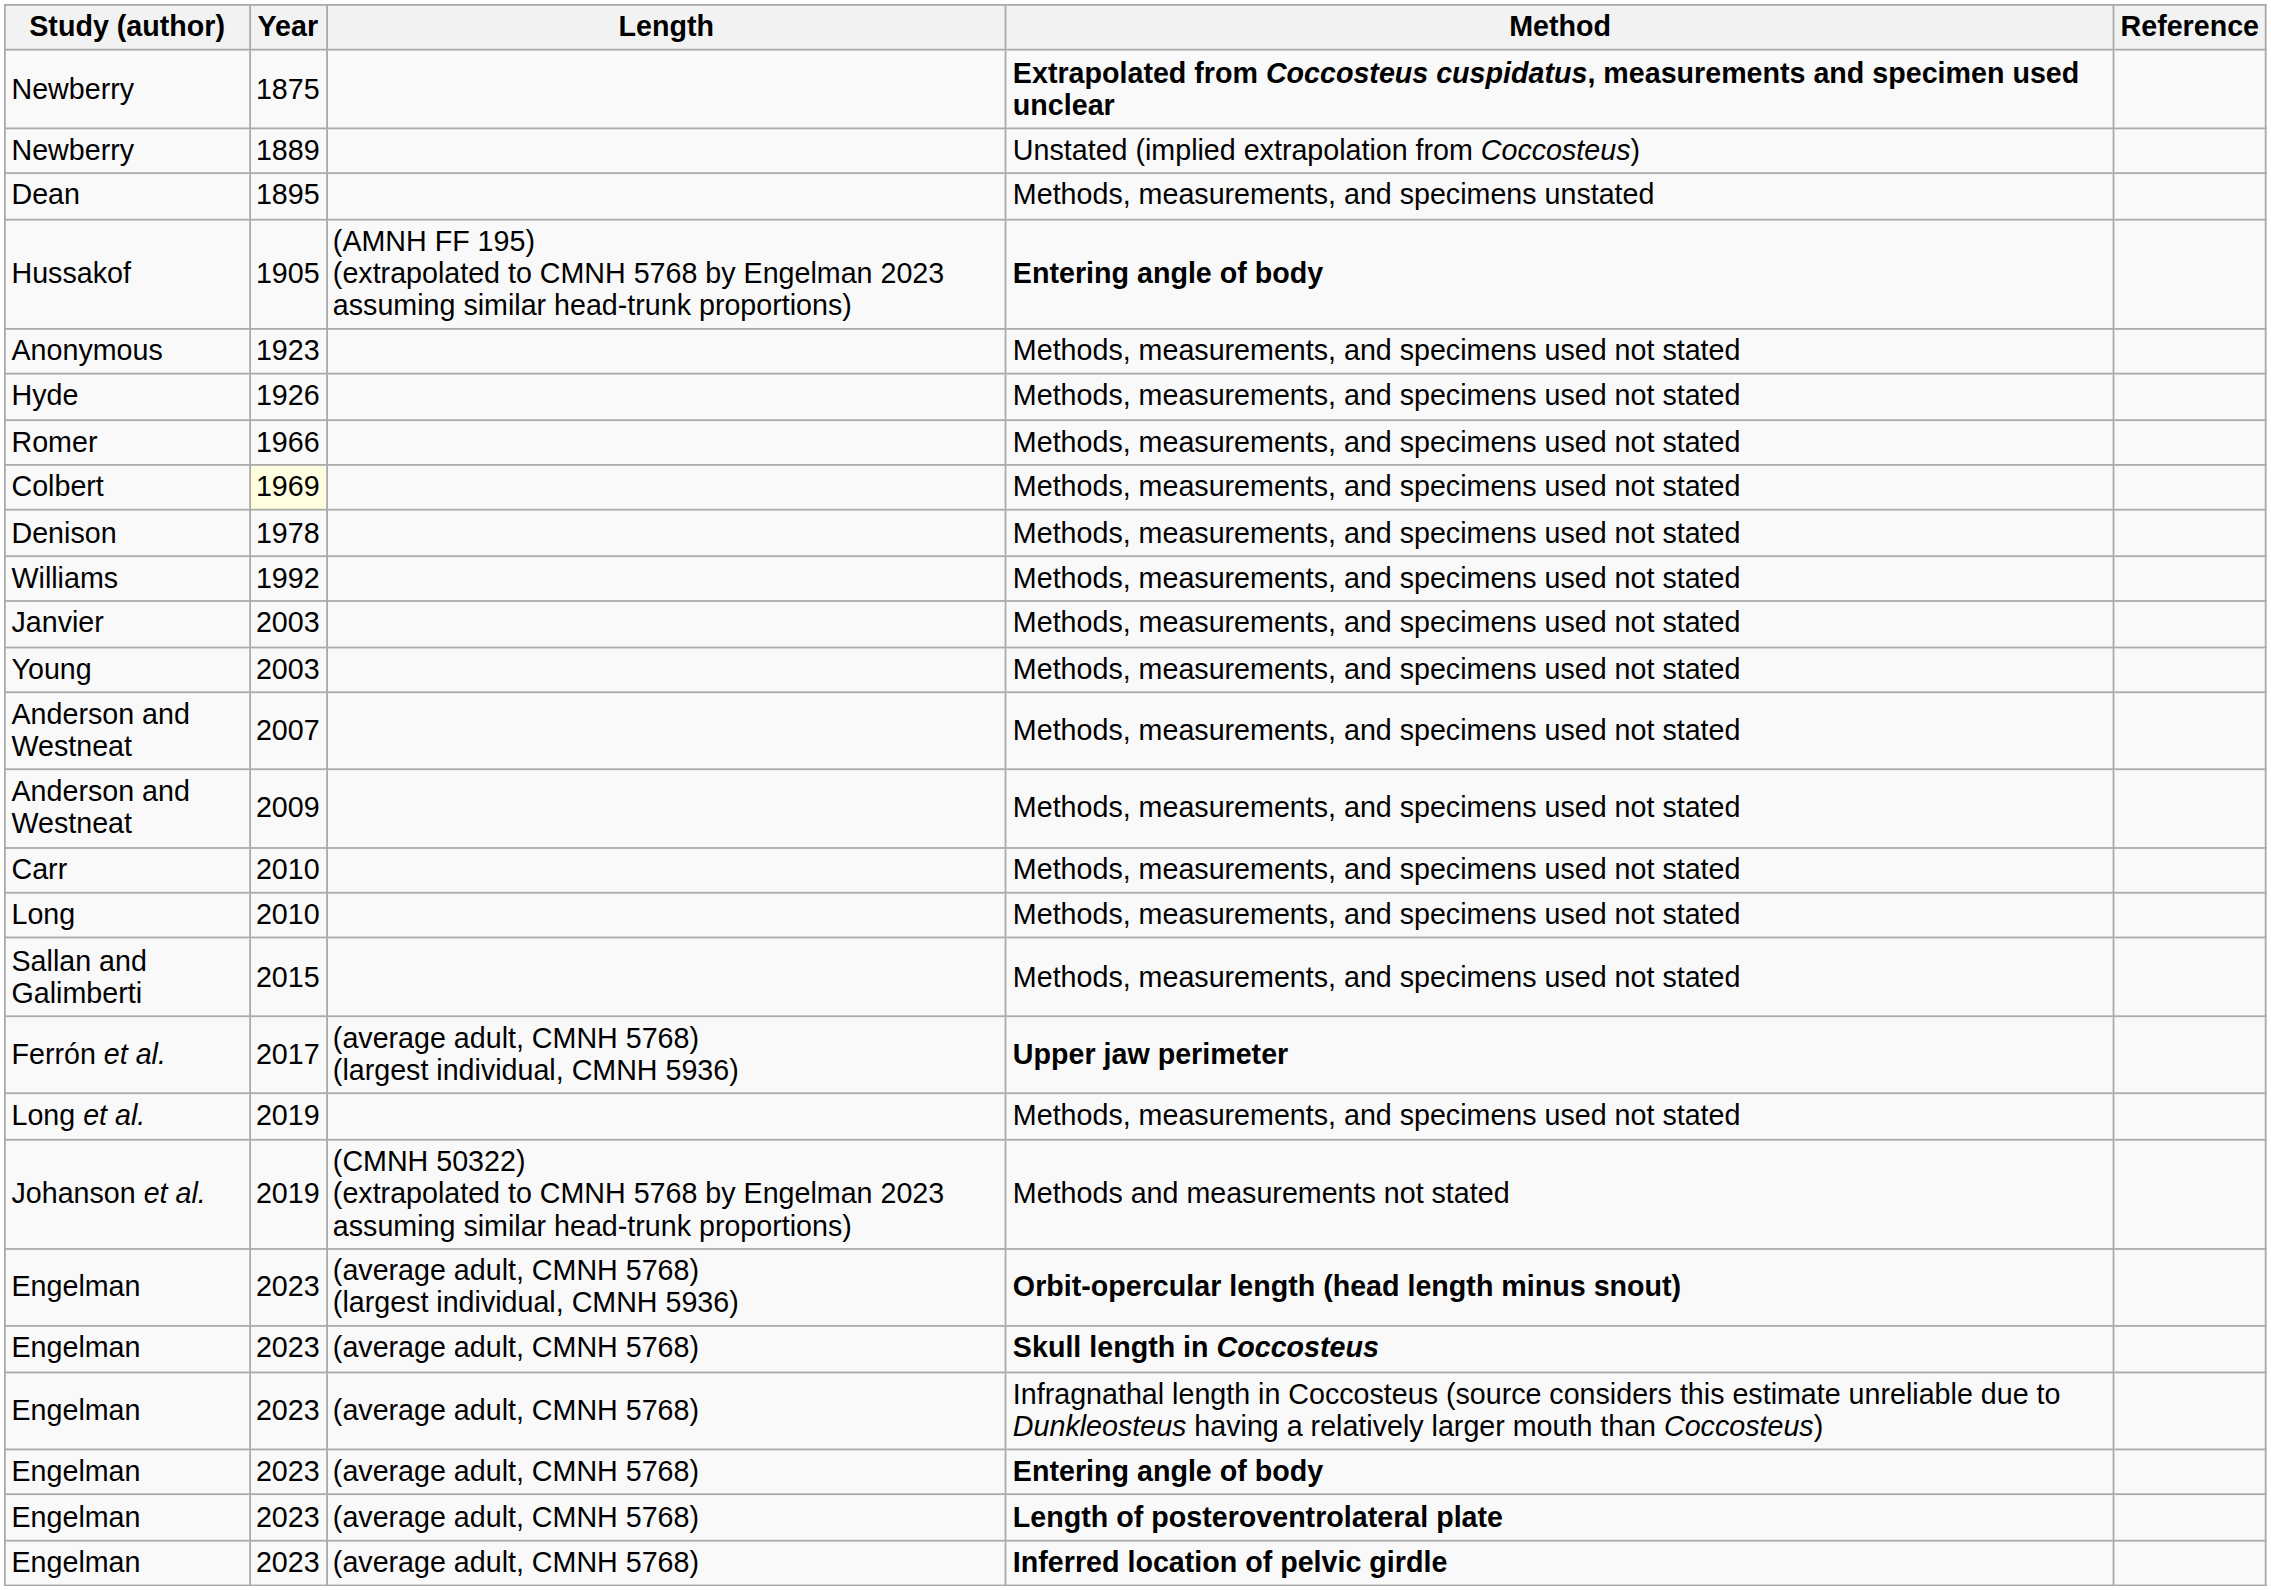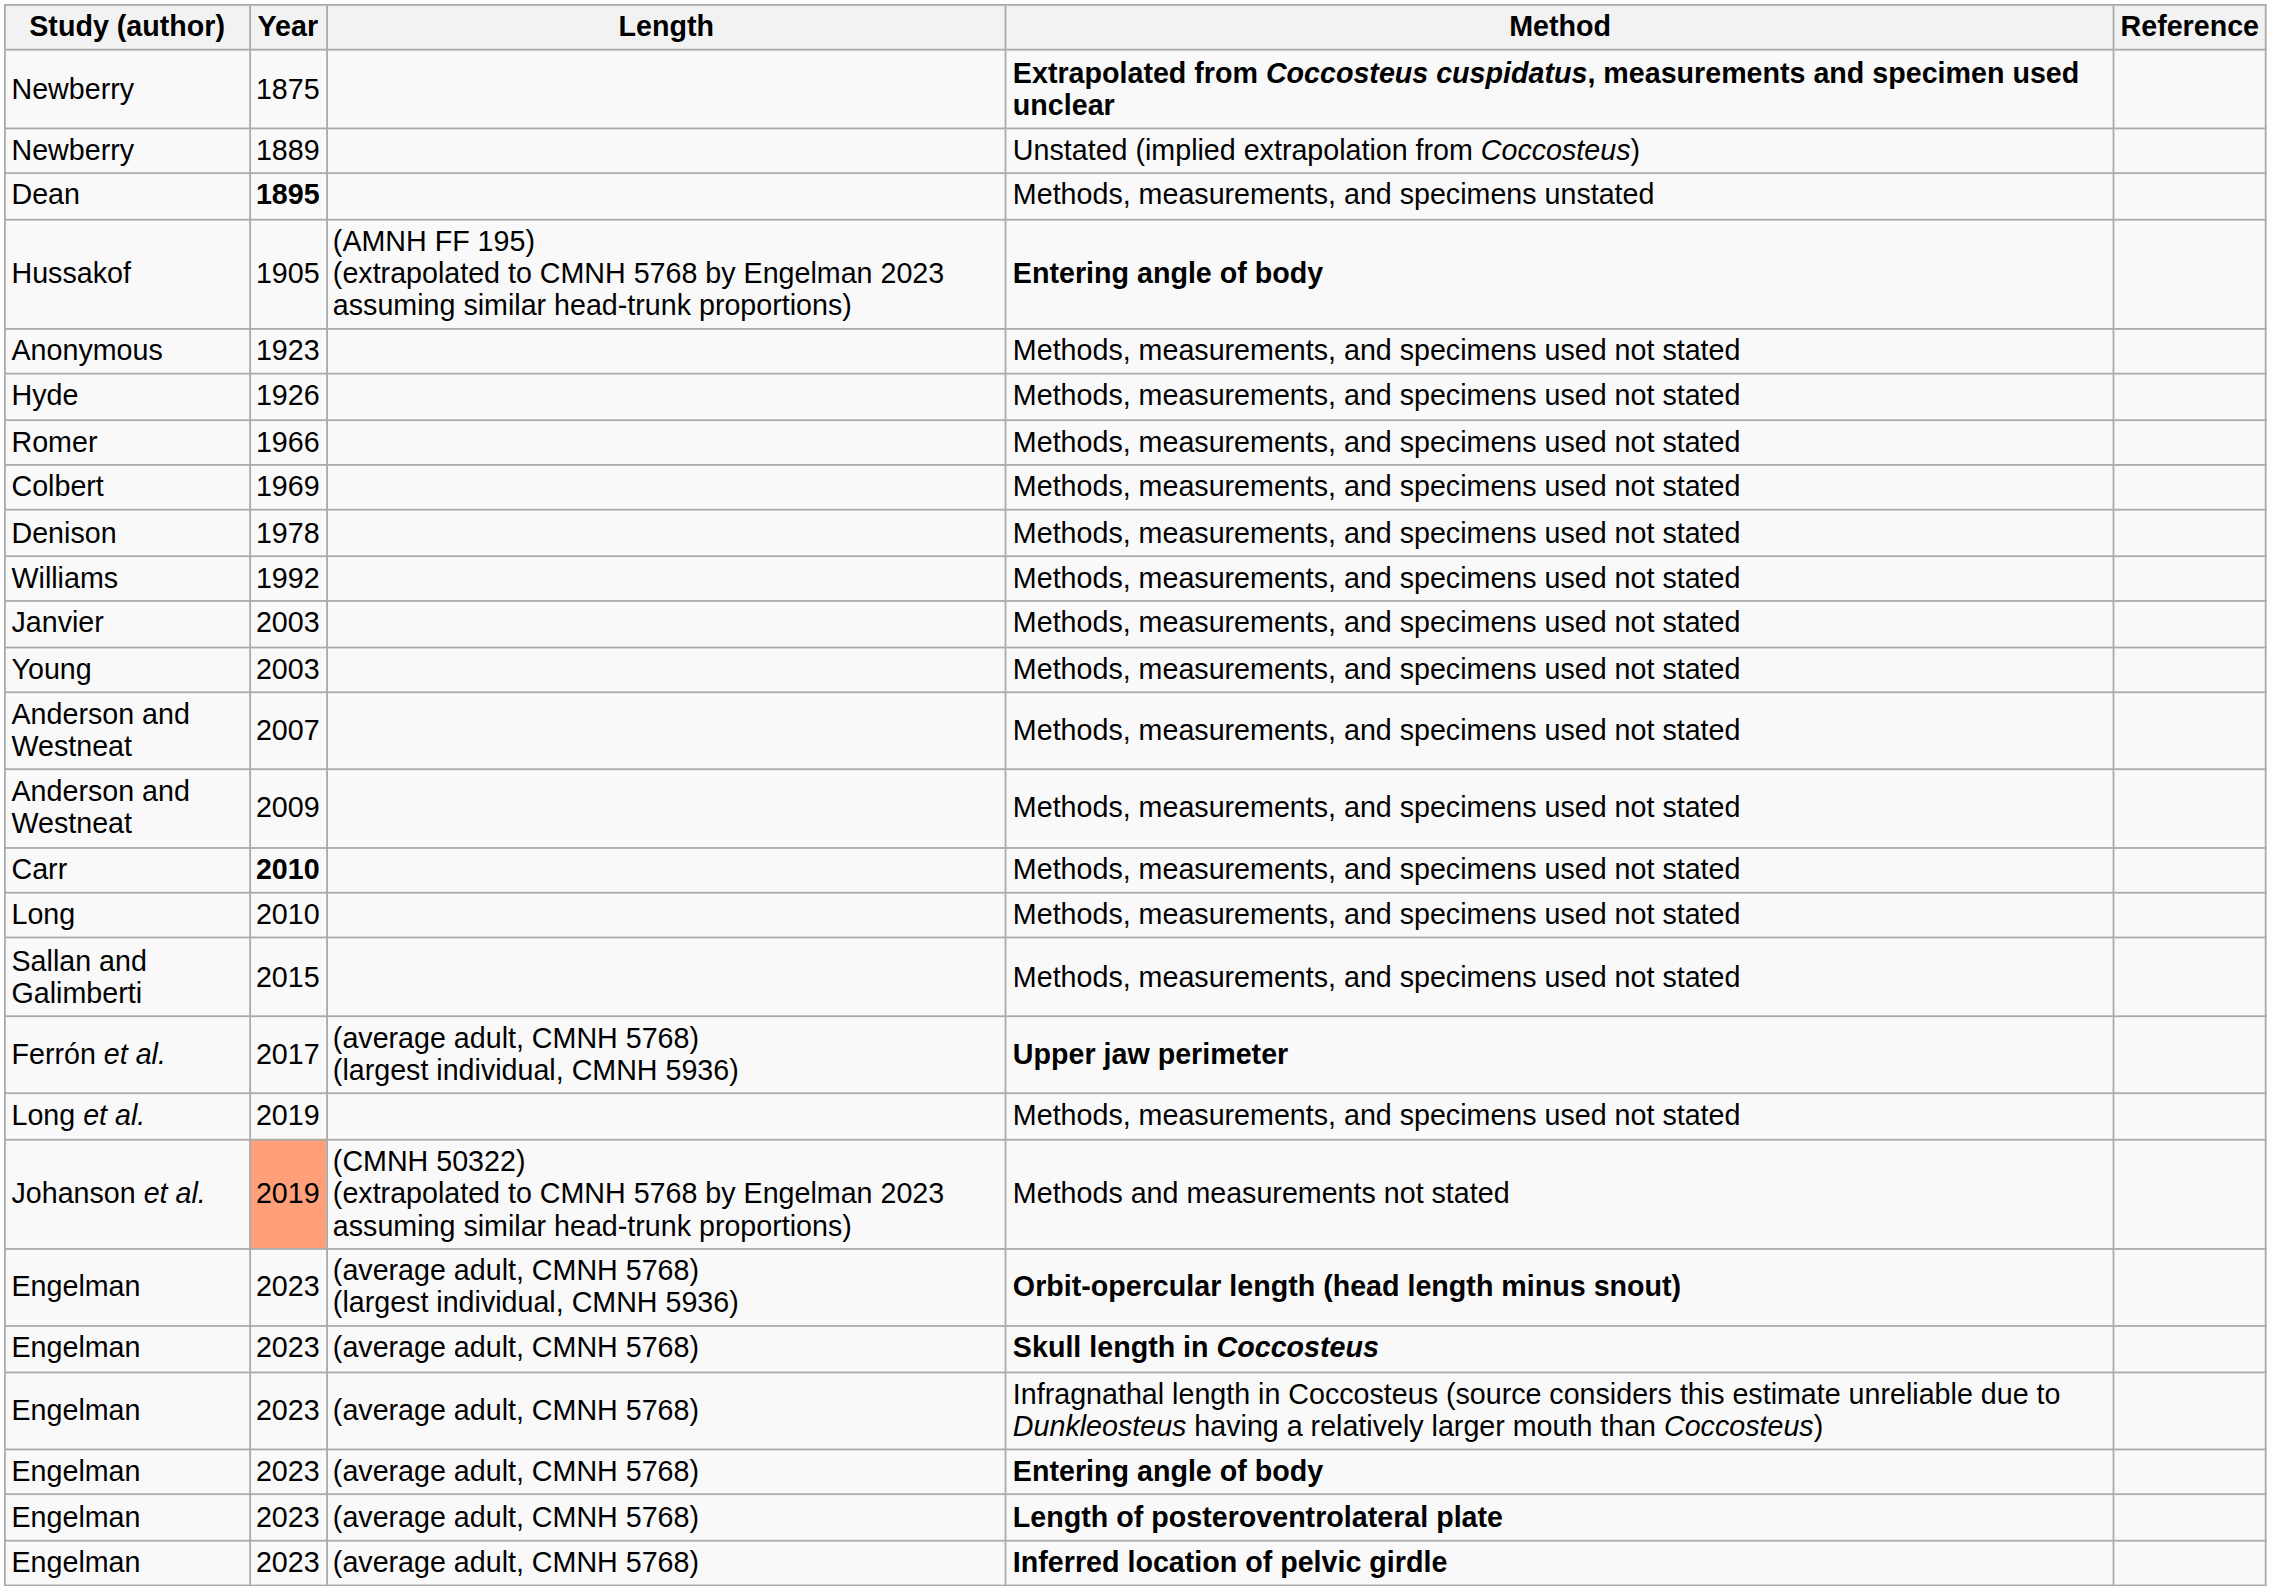(288, 195) normal -> (288, 195) bold
(288, 487) lightyellow background -> (288, 487) no background
(288, 869) normal -> (288, 869) bold
(288, 1193) no background -> (288, 1193) lightsalmon background
